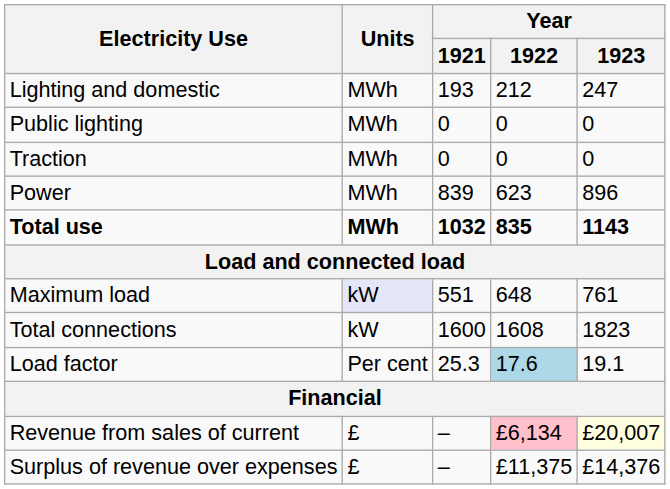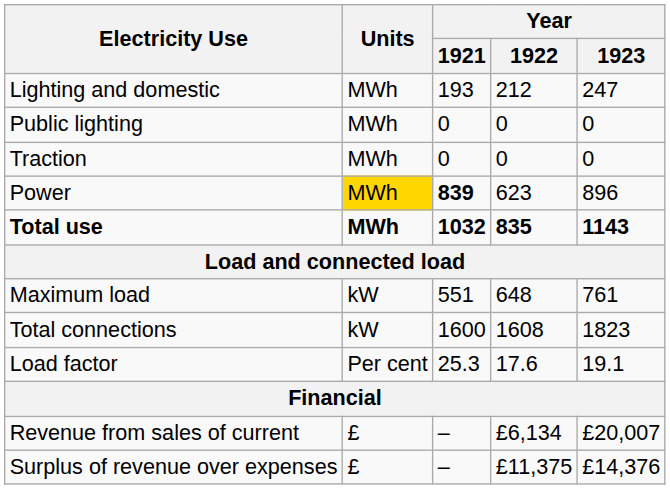(373, 192) no background -> (373, 192) gold background
(456, 192) normal -> (456, 192) bold
(363, 295) lavender background -> (363, 295) no background
(517, 364) lightblue background -> (517, 364) no background
(529, 432) pink background -> (529, 432) no background
(621, 432) lightyellow background -> (621, 432) no background
